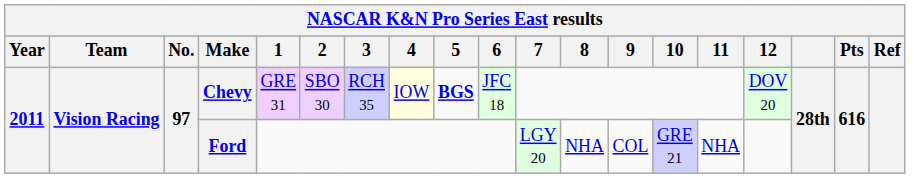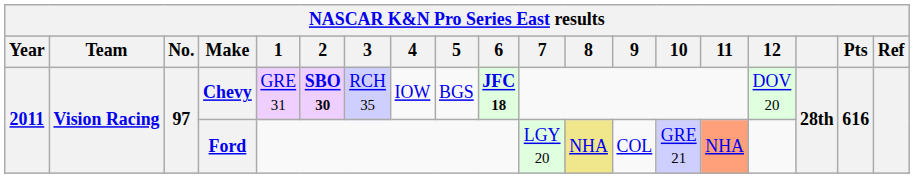(322, 92) normal -> (323, 93) bold
(411, 93) lightyellow background -> (412, 93) no background
(456, 93) bold -> (456, 93) normal
(497, 92) normal -> (499, 93) bold
(585, 146) no background -> (588, 146) khaki background
(721, 146) no background -> (725, 146) lightsalmon background
